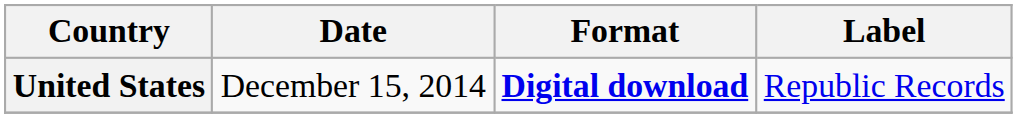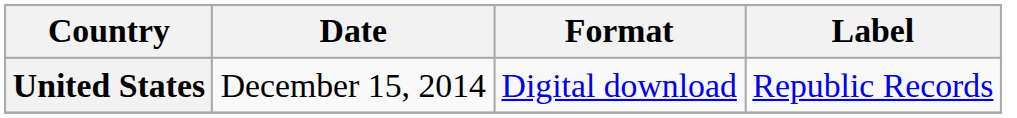(625, 84) bold -> (619, 84) normal
